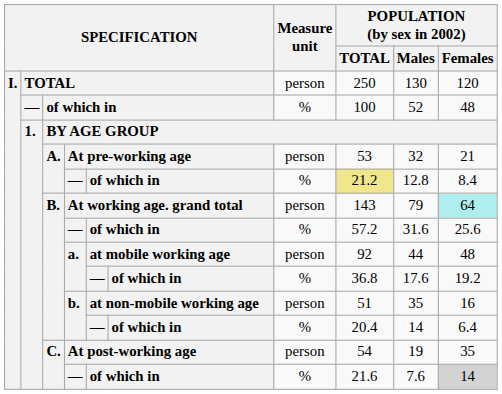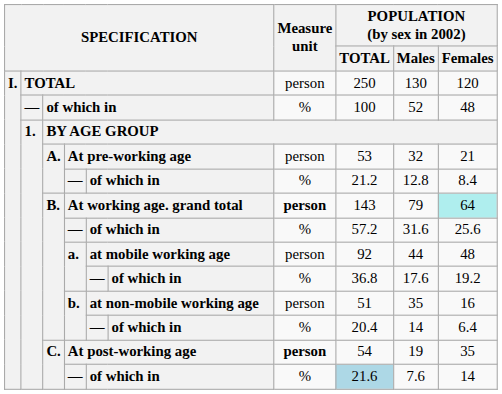(365, 180) khaki background -> (365, 180) no background
(305, 204) normal -> (305, 204) bold
(305, 351) normal -> (305, 351) bold
(365, 376) no background -> (365, 376) lightblue background
(468, 376) lightgrey background -> (468, 376) no background
